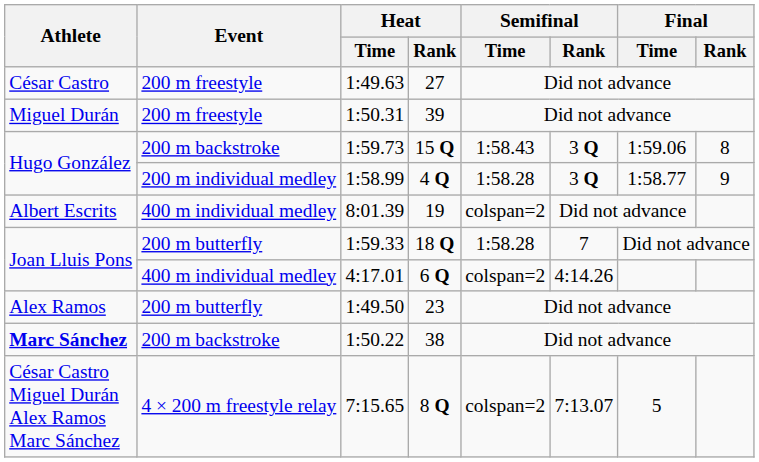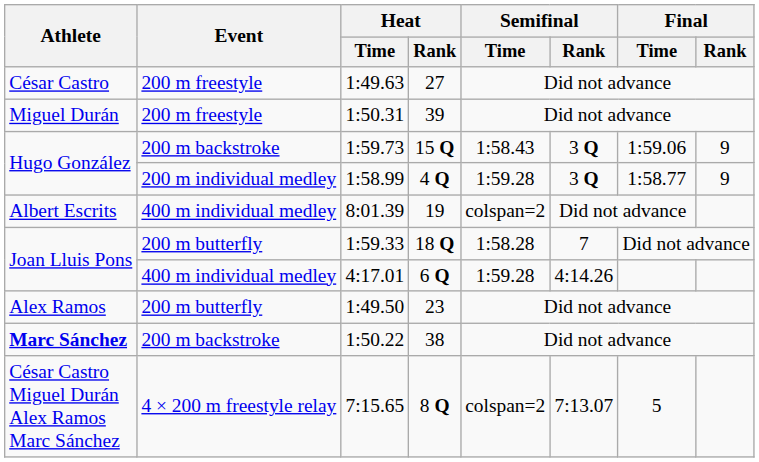(725, 147) 8 -> (725, 147) 9
(505, 179) 1:58.28 -> (505, 179) 1:59.28
(505, 275) colspan=2 -> (505, 275) 1:59.28
